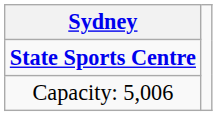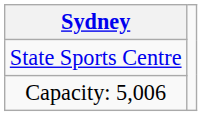(103, 57) bold -> (96, 57) normal
